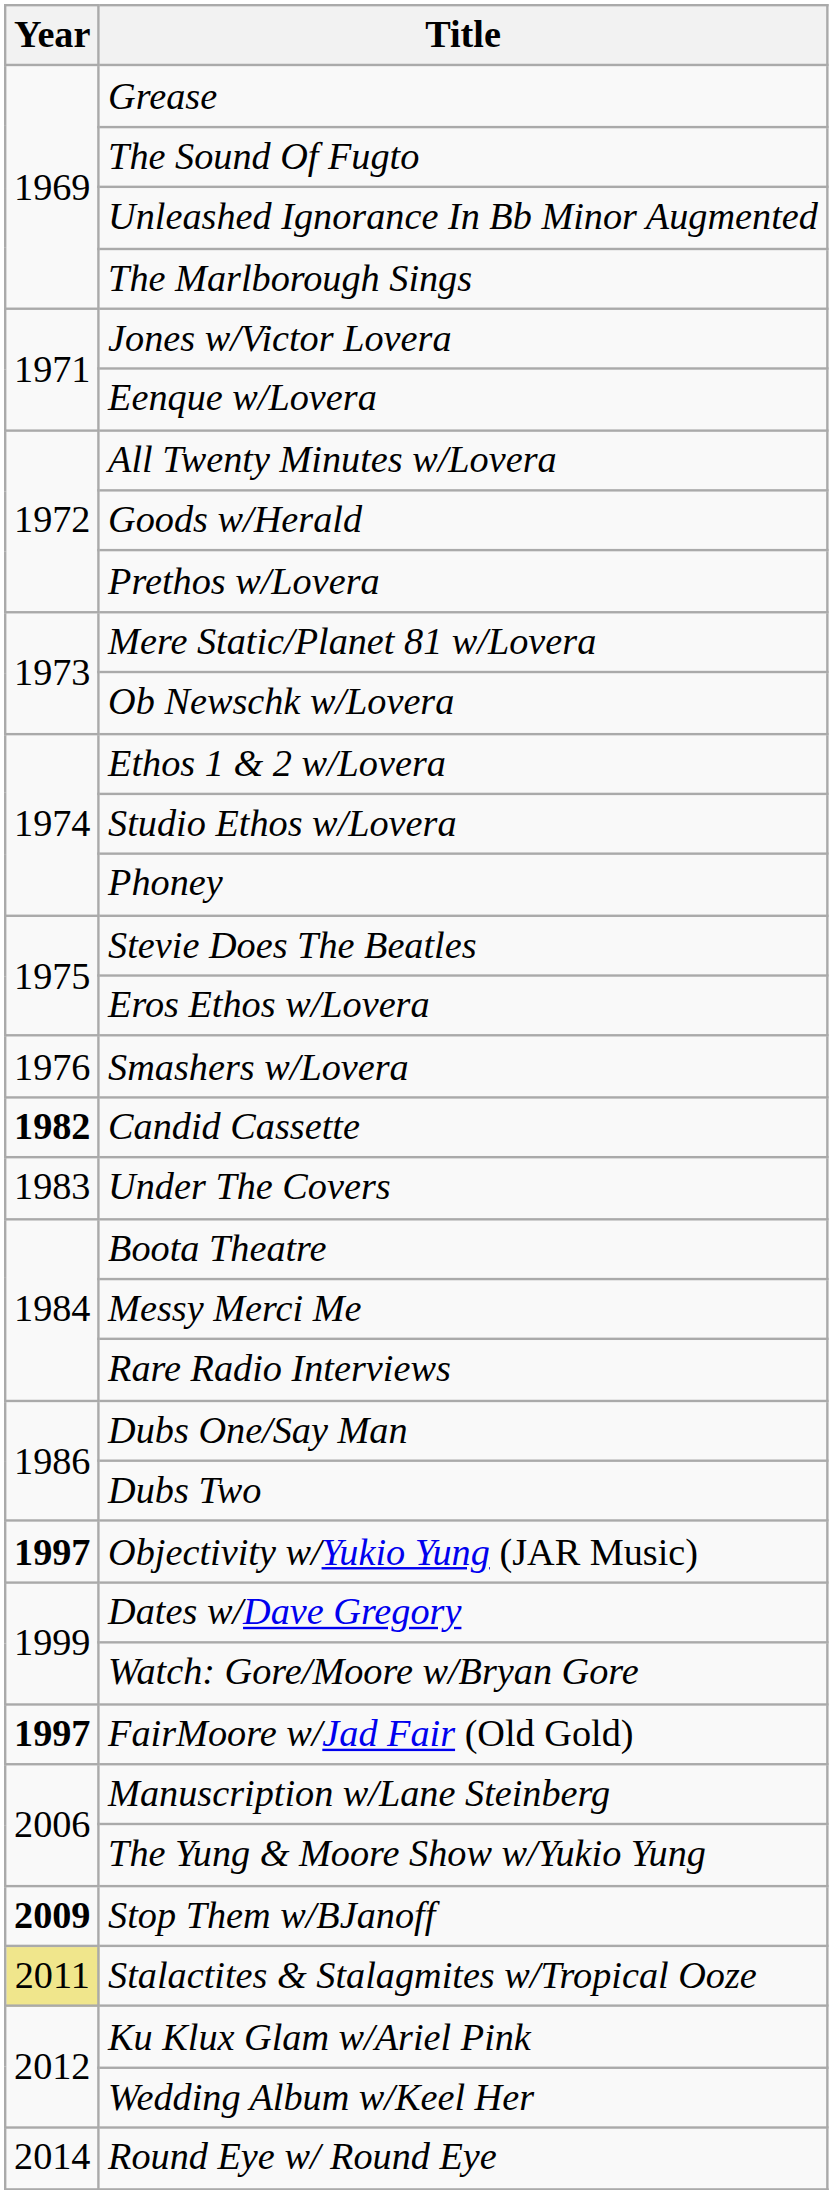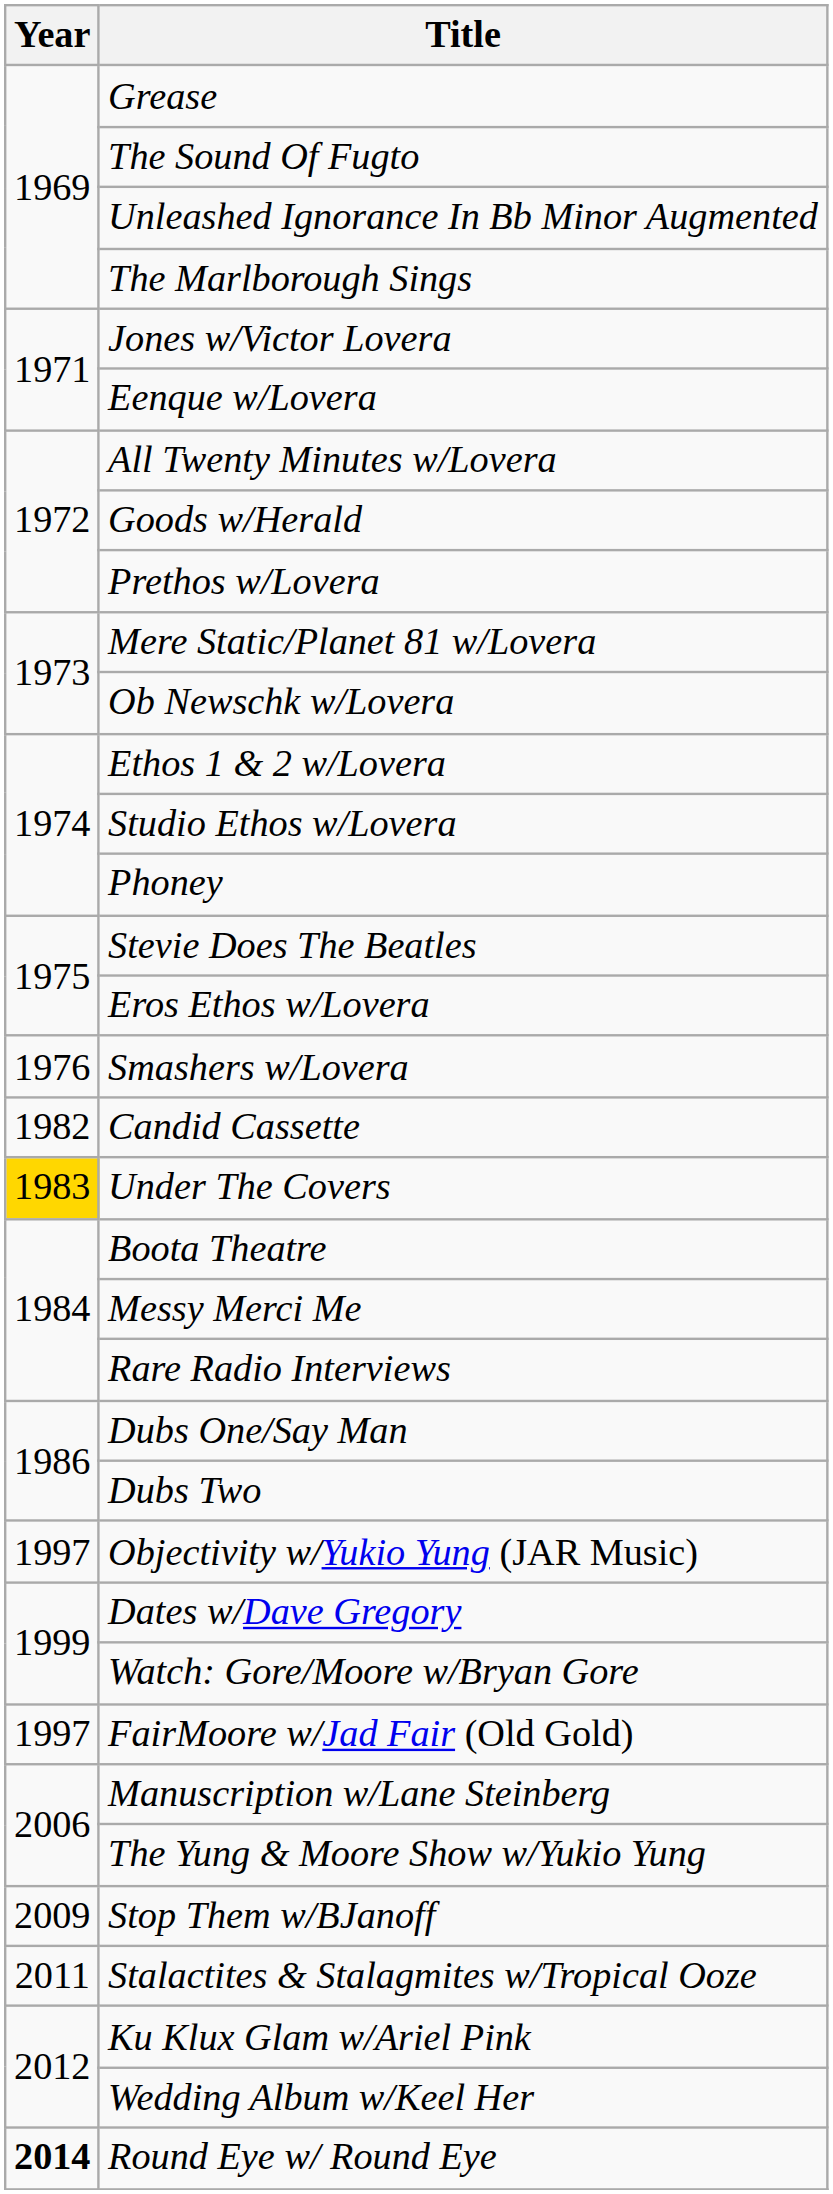(52, 1126) bold -> (52, 1126) normal
(52, 1187) no background -> (52, 1187) gold background
(52, 1550) bold -> (52, 1550) normal
(52, 1732) bold -> (52, 1732) normal
(52, 1914) bold -> (52, 1914) normal
(52, 1975) khaki background -> (52, 1975) no background
(52, 2157) normal -> (52, 2157) bold
